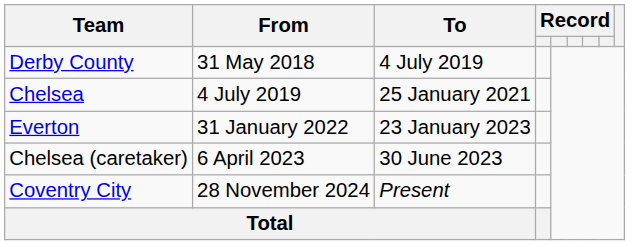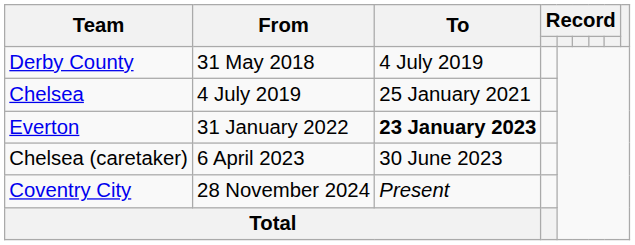(455, 126) normal -> (458, 126) bold
